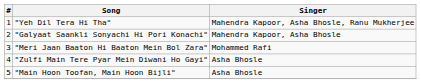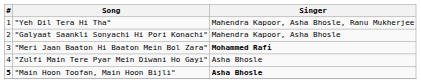(242, 48) normal -> (242, 48) bold
(8, 73) normal -> (8, 73) bold
(237, 73) normal -> (237, 73) bold
